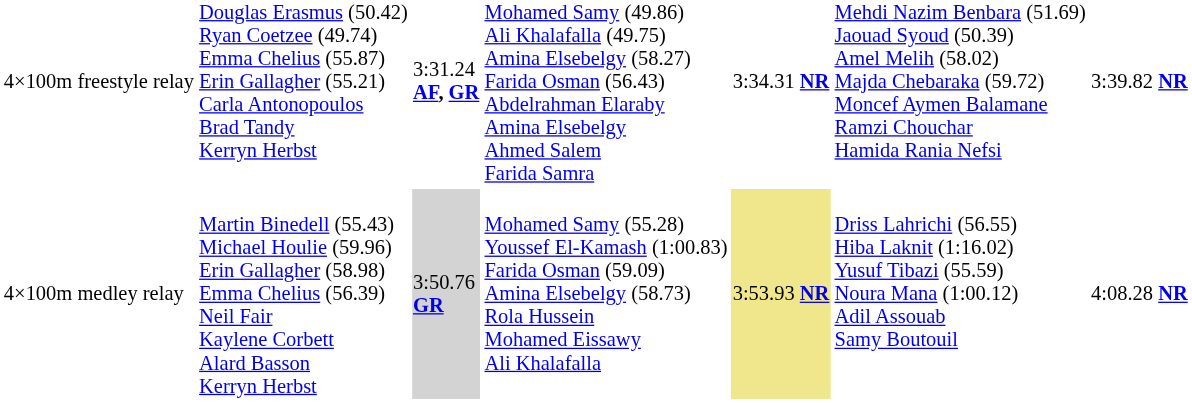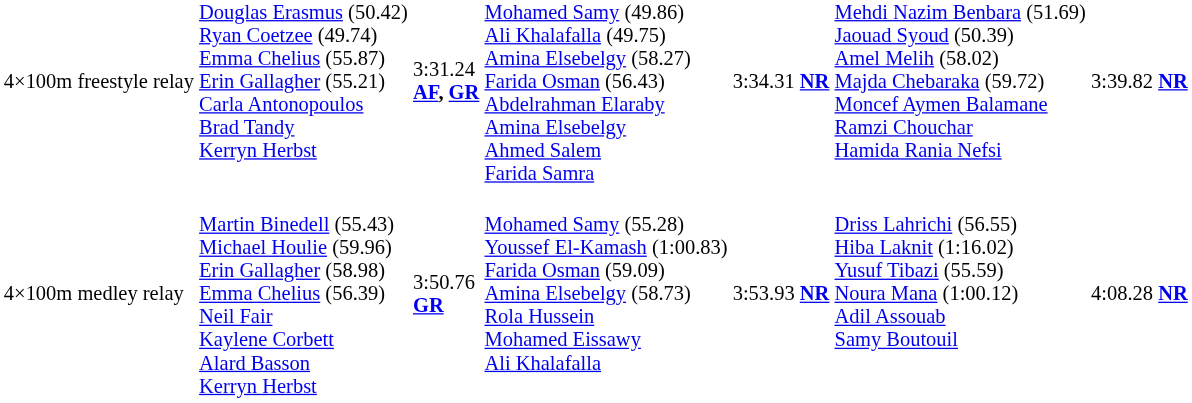(444, 293) lightgrey background -> (444, 293) no background
(781, 293) khaki background -> (781, 293) no background
